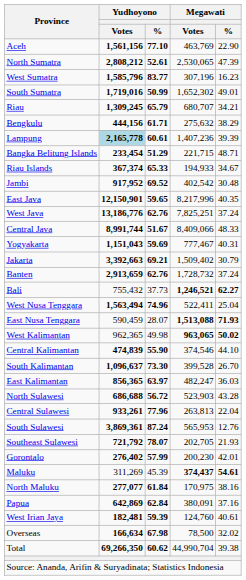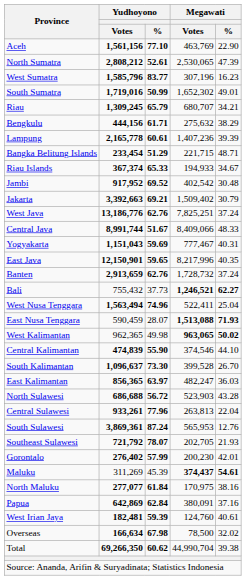(124, 138) lightblue background -> (124, 138) no background
rows swapped: (20, 260) <-> (24, 199)
